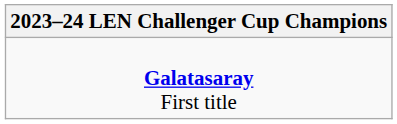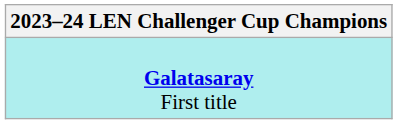(199, 89) no background -> (199, 89) paleturquoise background
